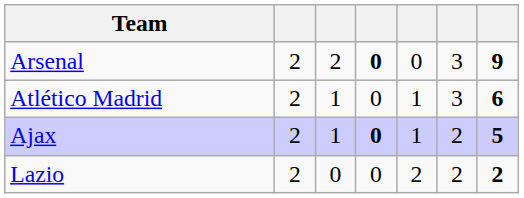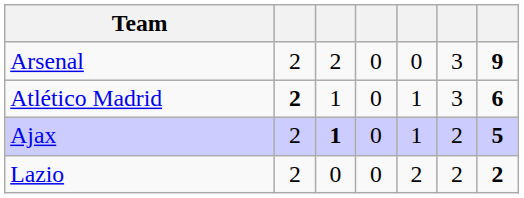(376, 60) bold -> (376, 60) normal
(295, 98) normal -> (295, 98) bold
(335, 135) normal -> (335, 135) bold
(376, 135) bold -> (376, 135) normal
